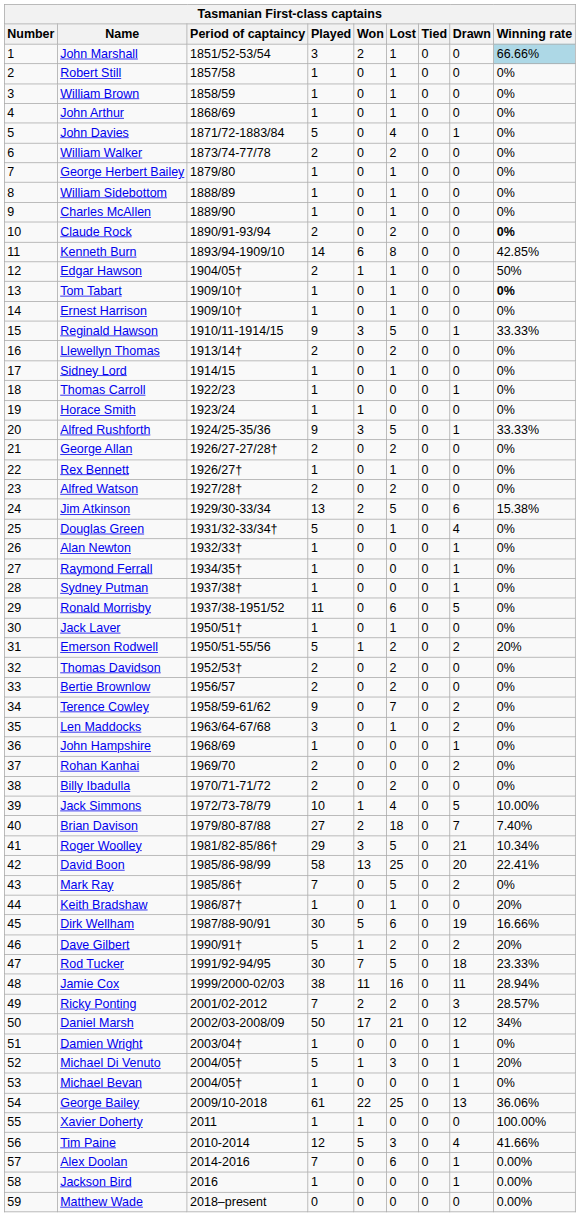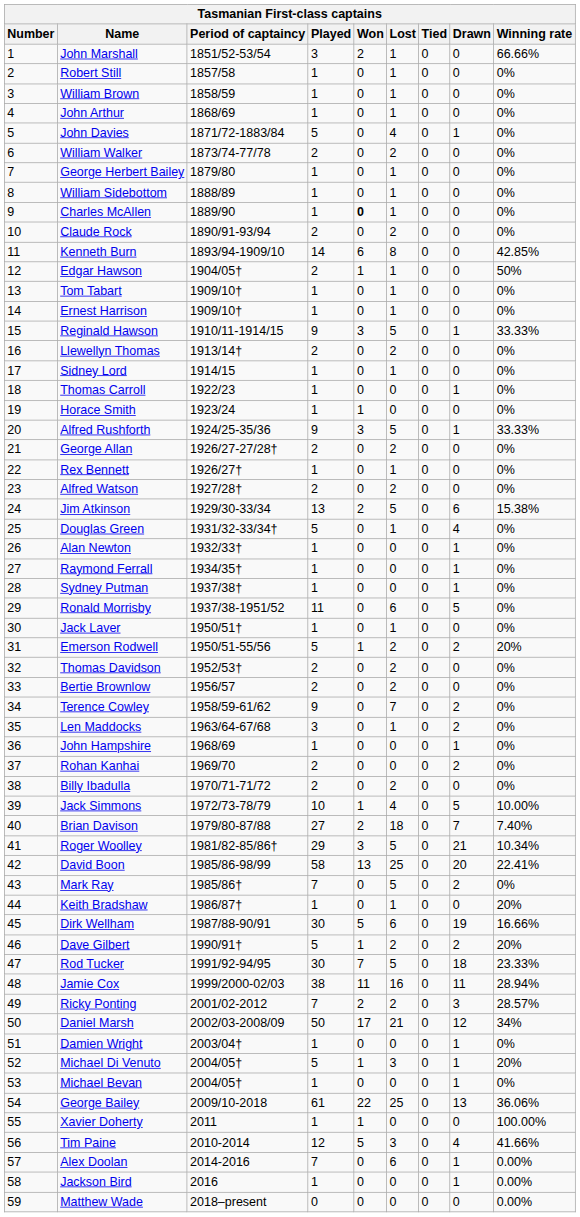(518, 53) lightblue background -> (518, 53) no background
(360, 212) normal -> (360, 212) bold
(506, 232) bold -> (506, 232) normal
(506, 291) bold -> (506, 291) normal
